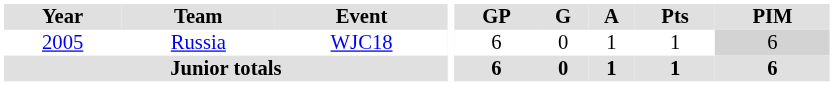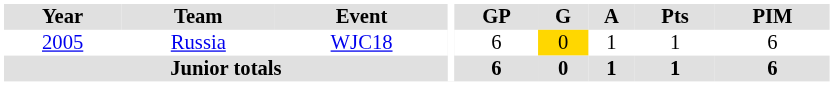(563, 42) no background -> (563, 42) gold background
(772, 42) lightgrey background -> (772, 42) no background
